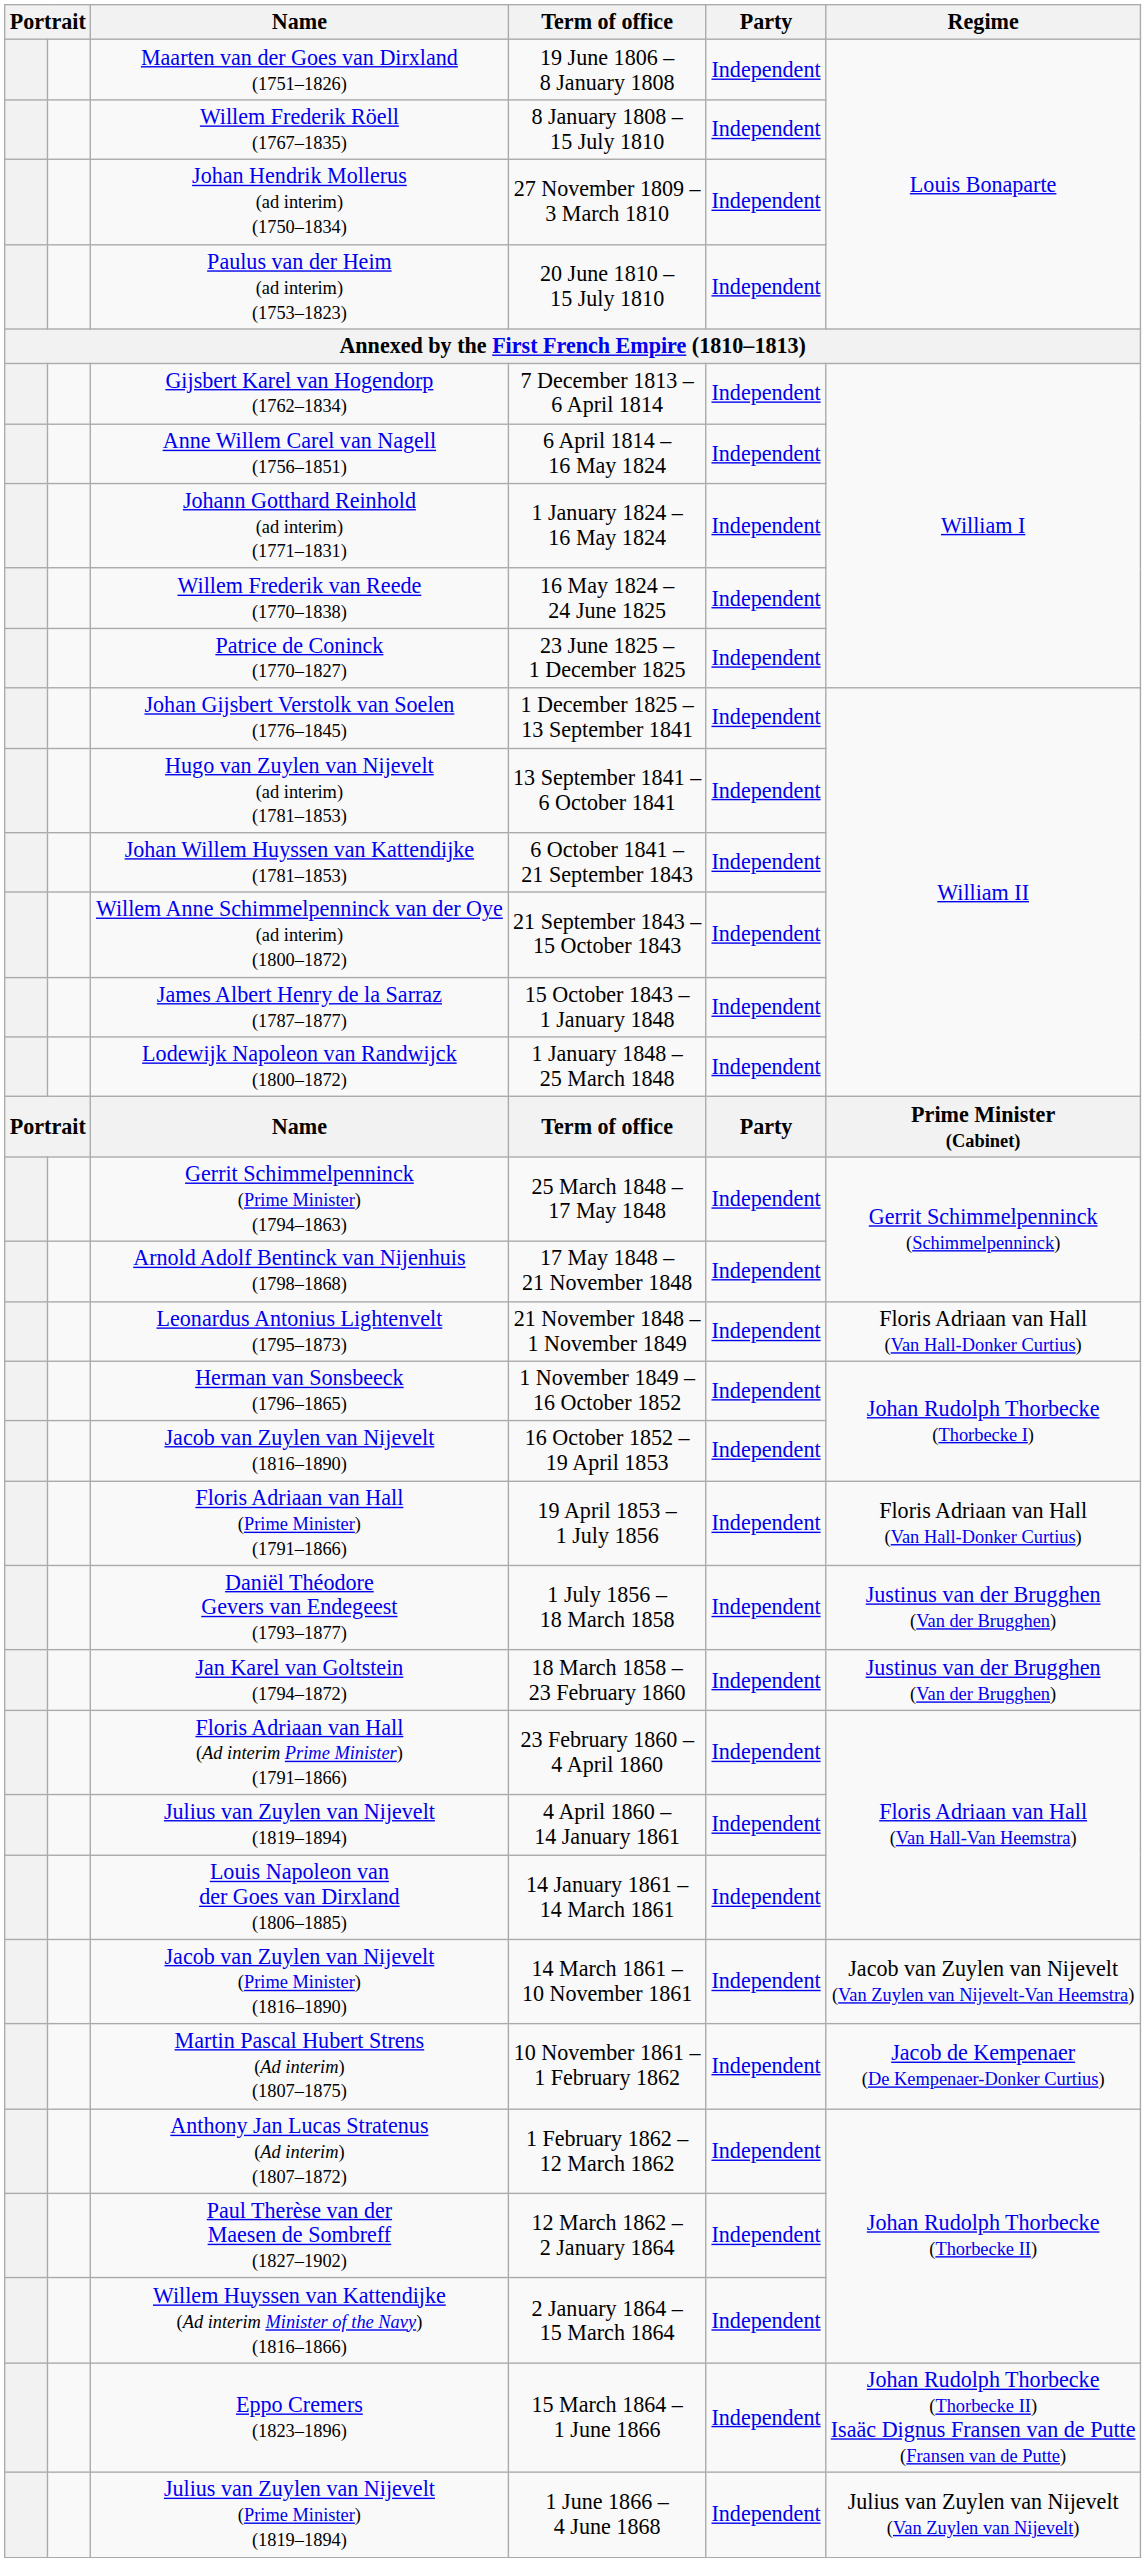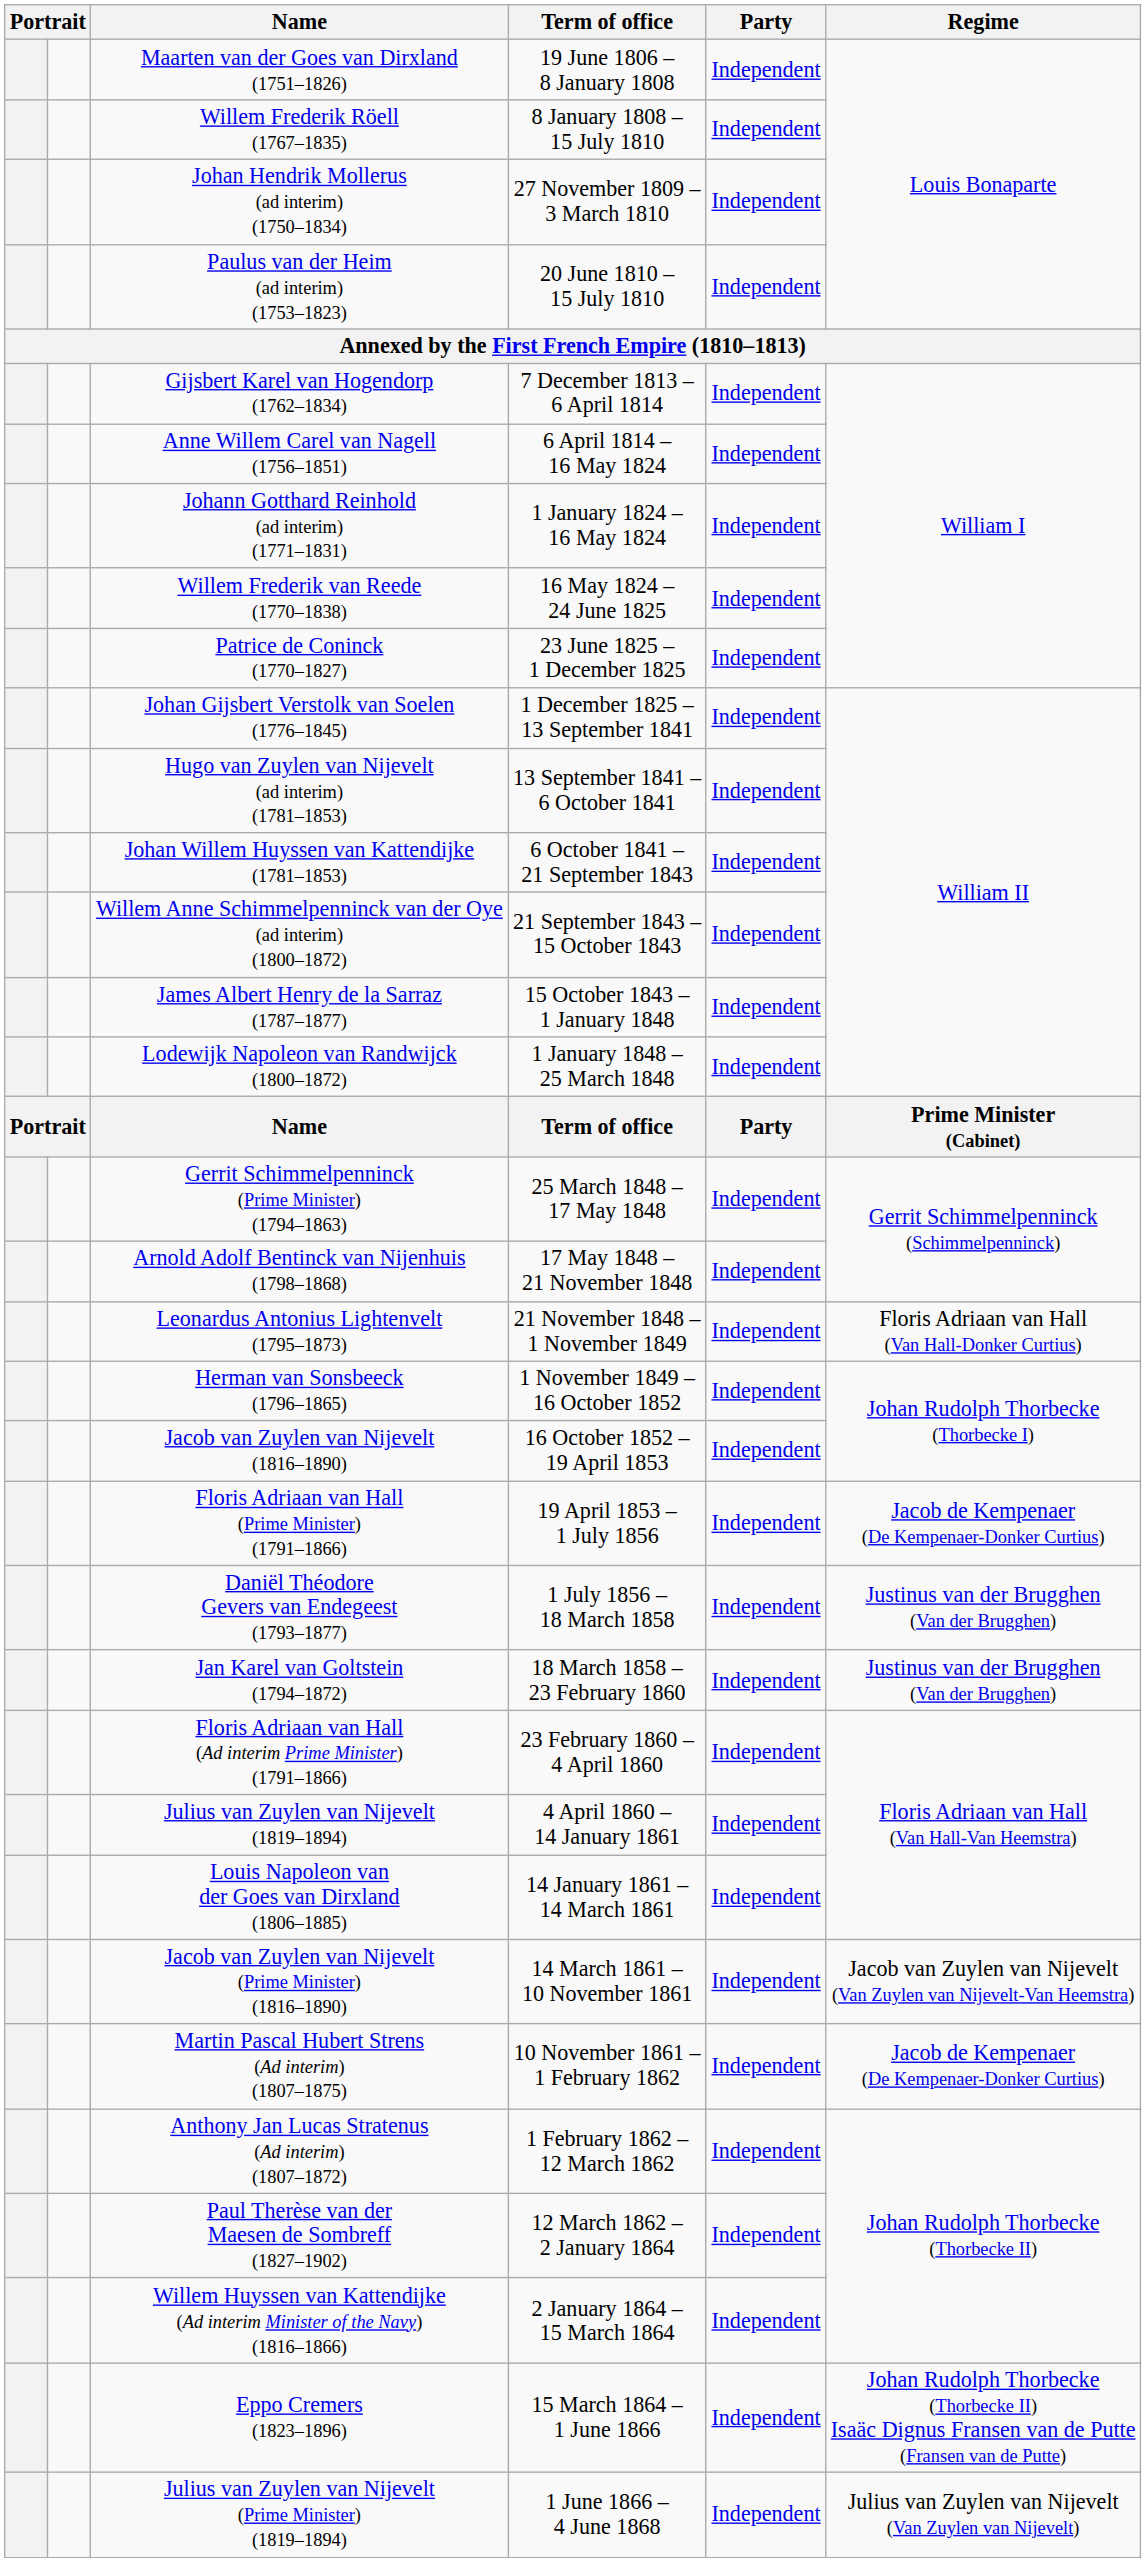(983, 1522) Floris Adriaan van Hall (Van Hall-Donker Curtius) -> (983, 1522) Jacob de Kempenaer (De Kempenaer-Donker Curtius)
